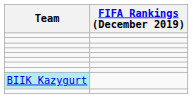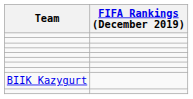(47, 80) paleturquoise background -> (47, 80) no background
